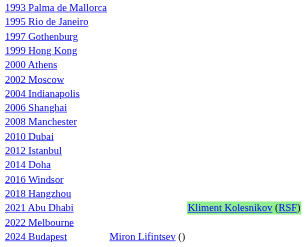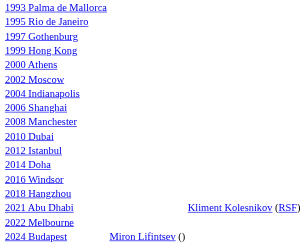(244, 208) lightgreen background -> (244, 208) no background
